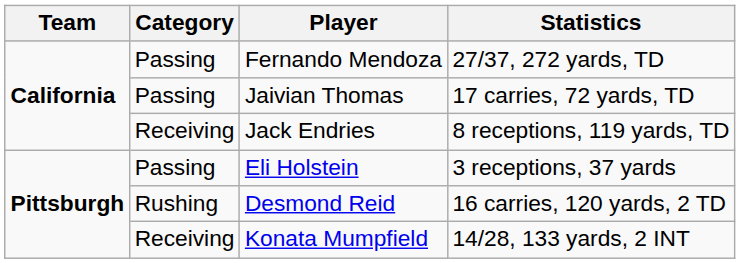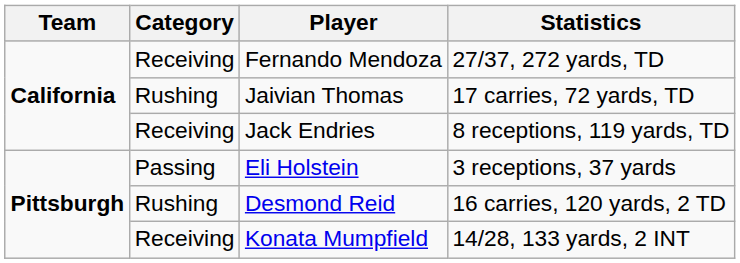(175, 59) Passing -> (185, 59) Receiving
(175, 95) Passing -> (176, 95) Rushing
